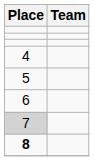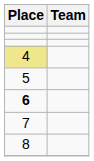(26, 56) no background -> (26, 56) khaki background
(26, 101) normal -> (26, 101) bold
(26, 123) lightgrey background -> (26, 123) no background
(26, 145) bold -> (26, 145) normal
